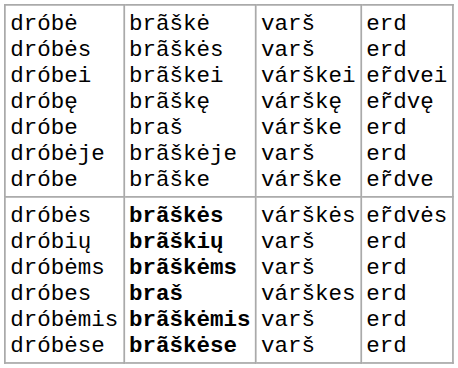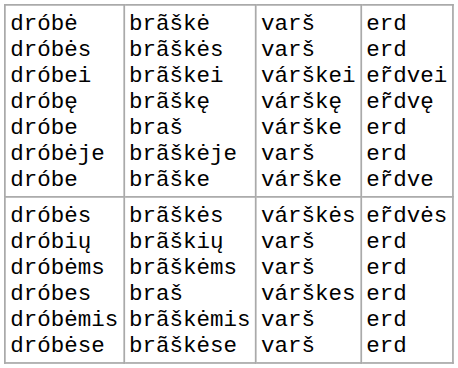(190, 280) bold -> (190, 280) normal
